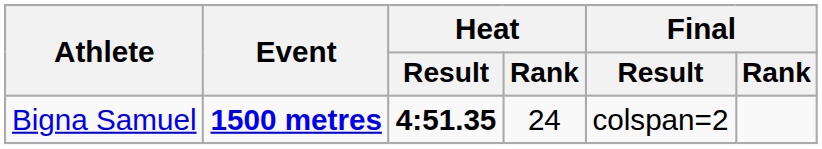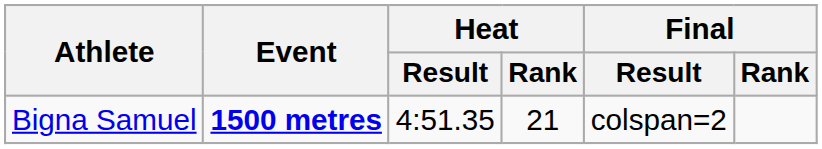(446, 120) bold -> (445, 120) normal
(544, 120) 24 -> (543, 120) 21
